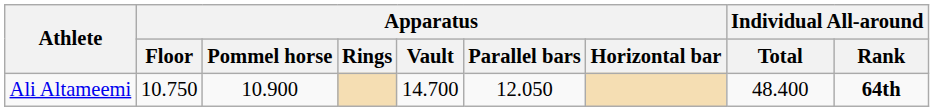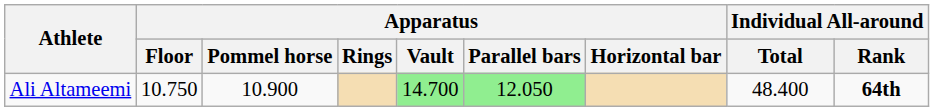(430, 89) no background -> (430, 89) lightgreen background
(525, 89) no background -> (525, 89) lightgreen background
